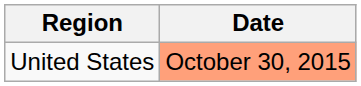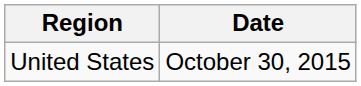(258, 61) lightsalmon background -> (258, 61) no background
